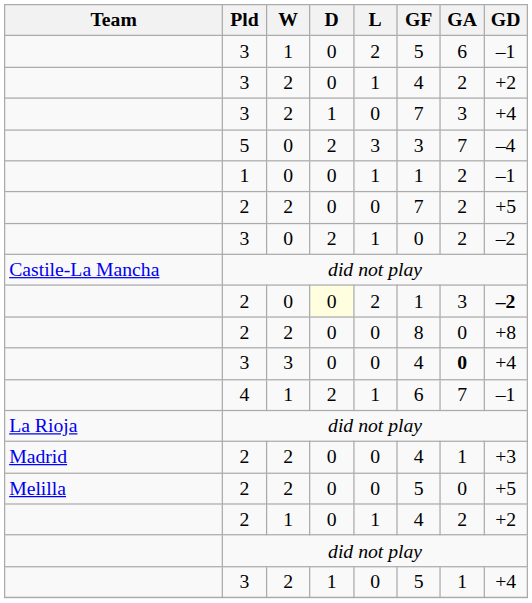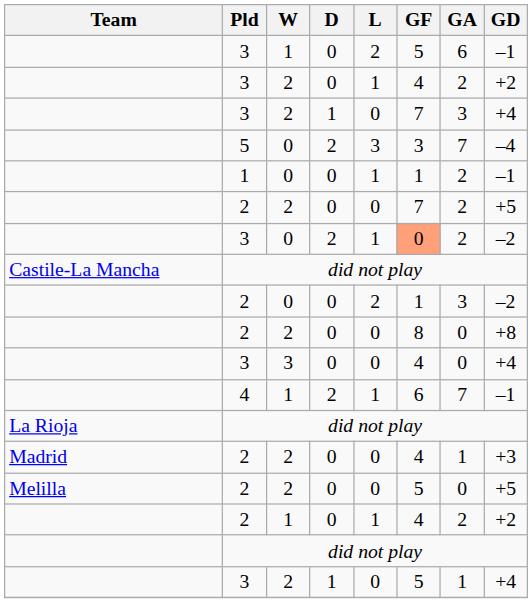(419, 238) no background -> (419, 238) lightsalmon background
(332, 301) lightyellow background -> (332, 301) no background
(506, 301) bold -> (506, 301) normal
(462, 363) bold -> (462, 363) normal
